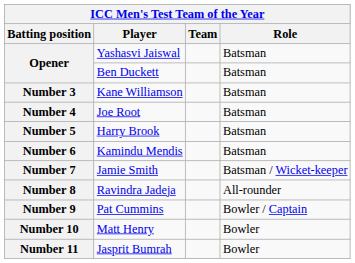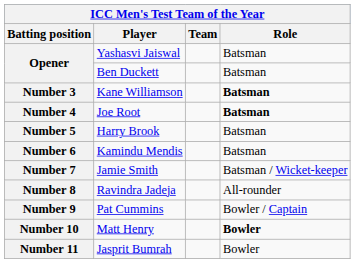(245, 92) normal -> (246, 92) bold
(245, 111) normal -> (246, 111) bold
(241, 229) normal -> (242, 229) bold
